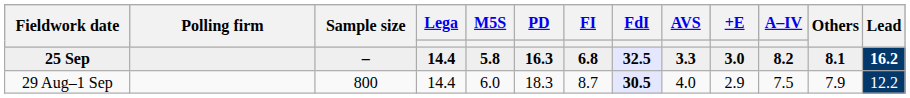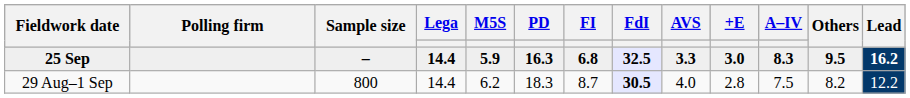(490, 59) 5.8 -> (490, 59) 5.9
(784, 59) 8.2 -> (784, 59) 8.3
(835, 59) 8.1 -> (835, 59) 9.5
(490, 82) 6.0 -> (490, 82) 6.2
(735, 82) 2.9 -> (735, 82) 2.8
(835, 82) 7.9 -> (835, 82) 8.2
